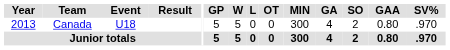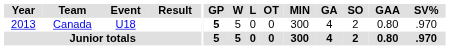(216, 24) normal -> (216, 24) bold
